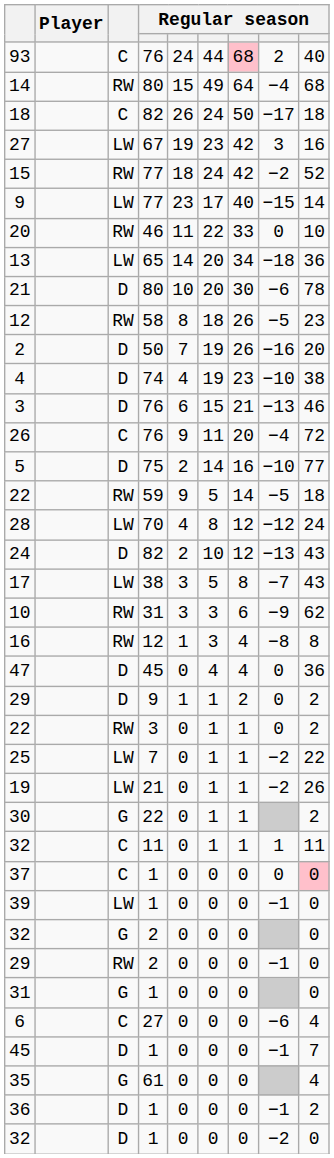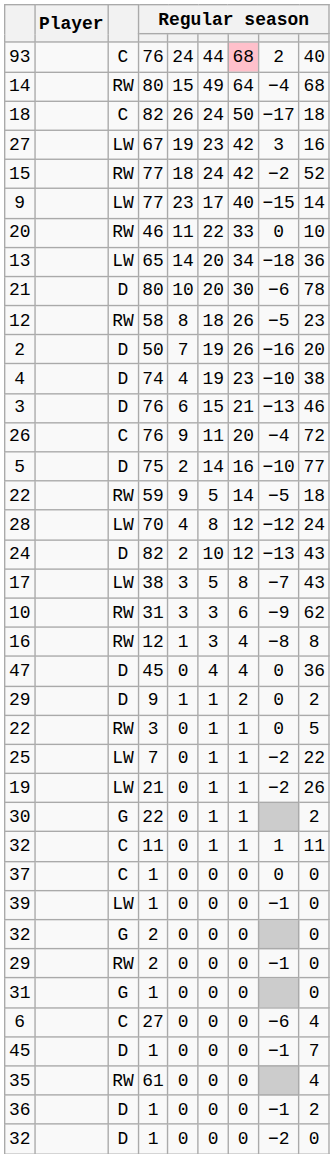(314, 730) 2 -> (314, 730) 5
(314, 876) pink background -> (314, 876) no background
(123, 1080) G -> (123, 1080) RW
